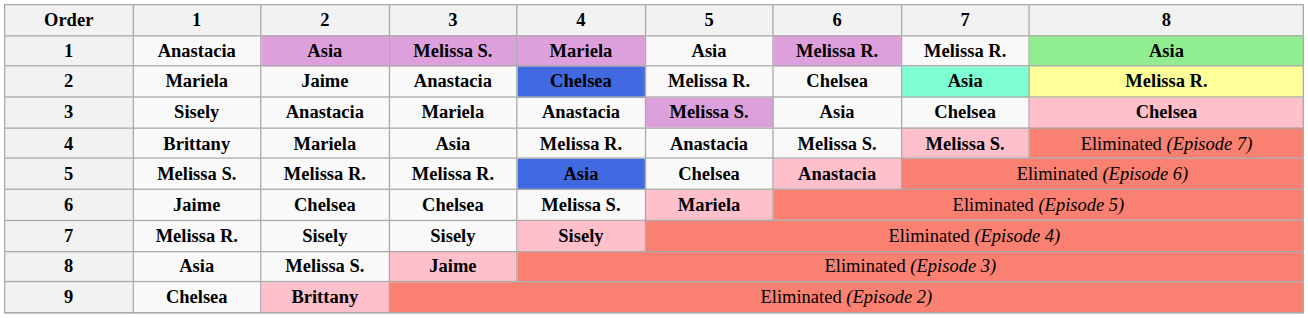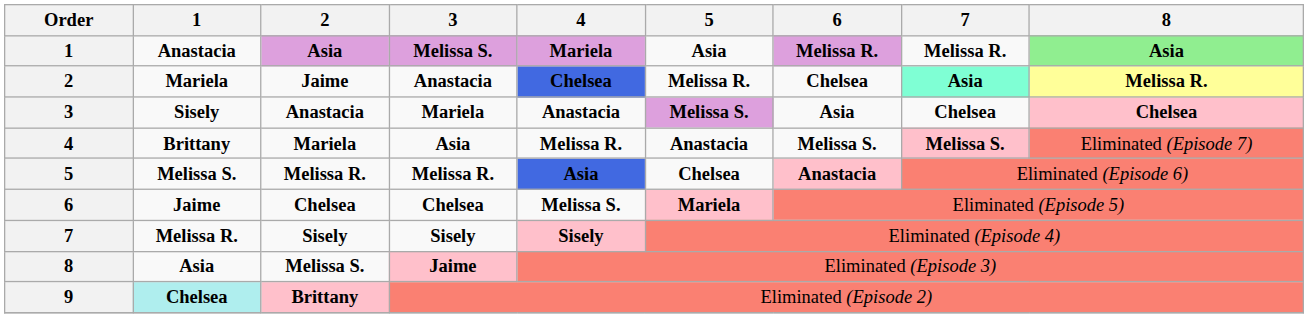(197, 297) no background -> (197, 297) paleturquoise background
